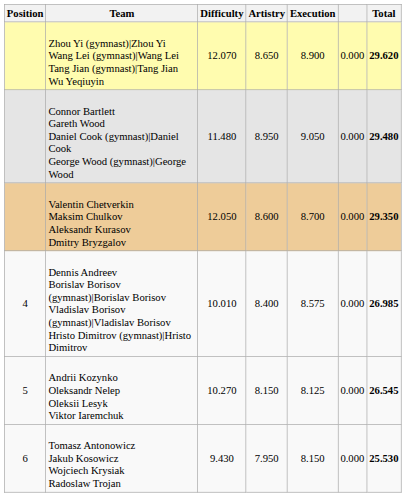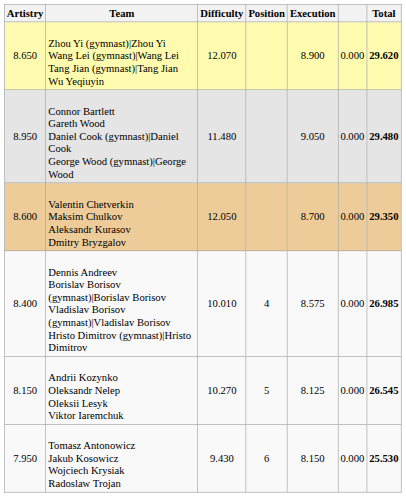columns swapped: (25, 13) <-> (267, 13)
